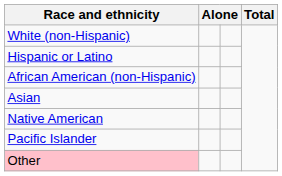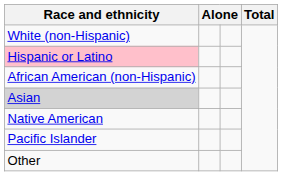(60, 56) no background -> (60, 56) pink background
(24, 98) no background -> (24, 98) lightgrey background
(24, 160) pink background -> (24, 160) no background
